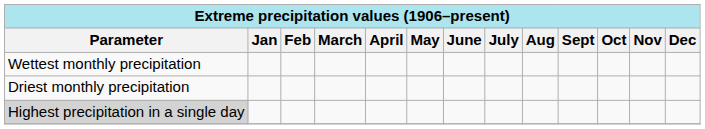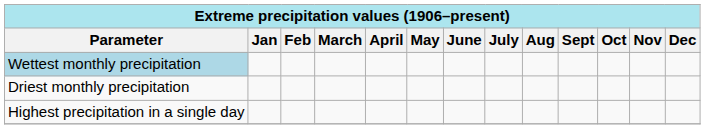(104, 64) no background -> (104, 64) lightblue background
(126, 111) lightgrey background -> (126, 111) no background
